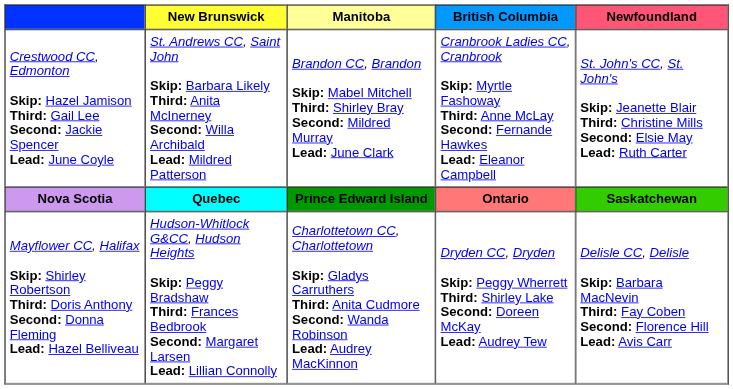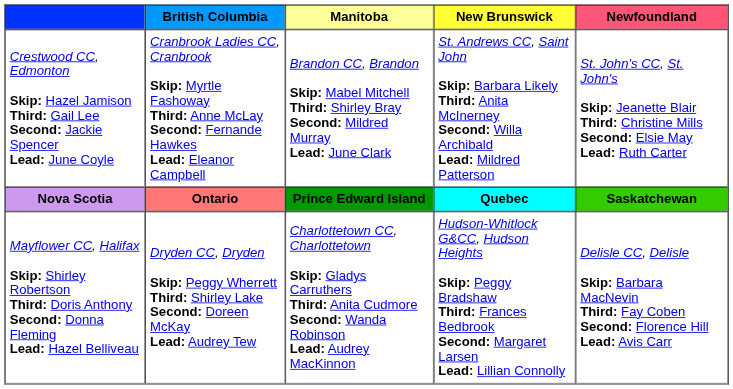columns swapped: (506, 17) <-> (216, 17)
